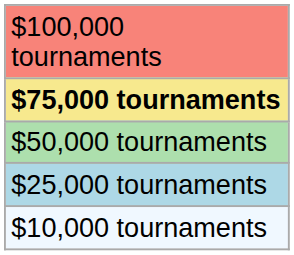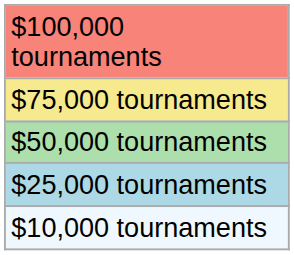(146, 100) bold -> (139, 100) normal
